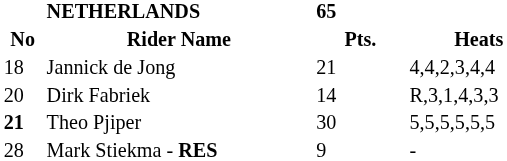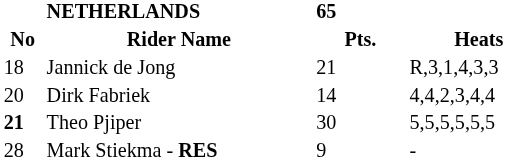(452, 67) 4,4,2,3,4,4 -> (454, 67) R,3,1,4,3,3
(454, 95) R,3,1,4,3,3 -> (452, 95) 4,4,2,3,4,4
